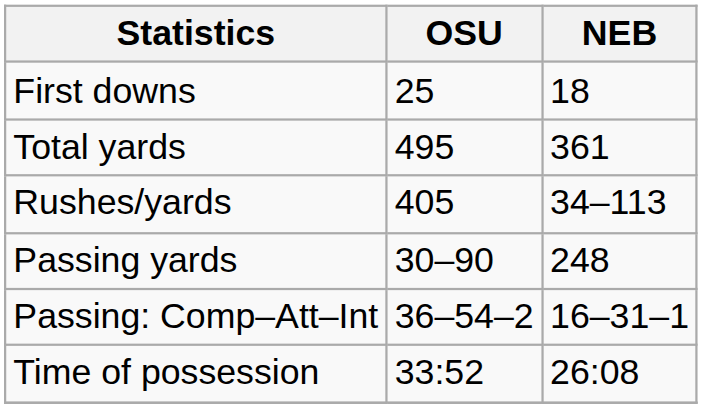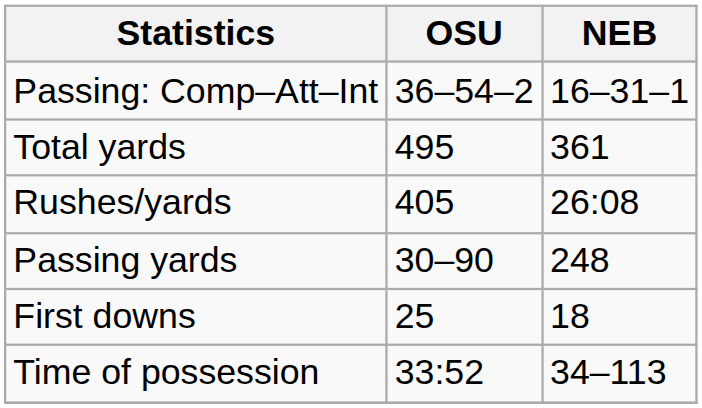rows swapped: (105, 90) <-> (196, 316)
(608, 203) 34–113 -> (595, 203) 26:08
(595, 372) 26:08 -> (608, 372) 34–113
